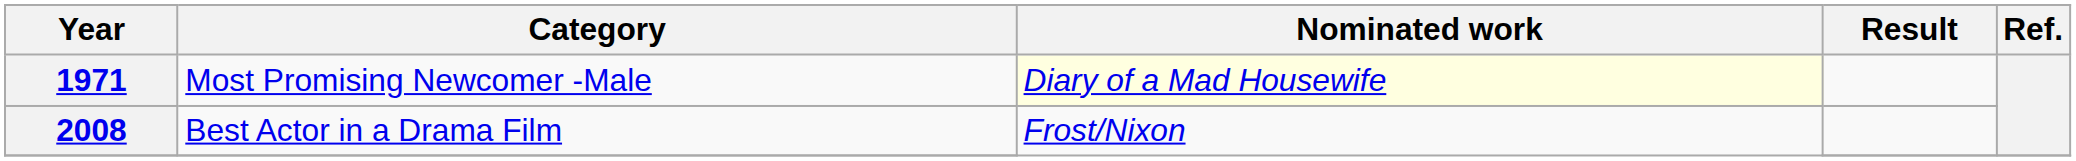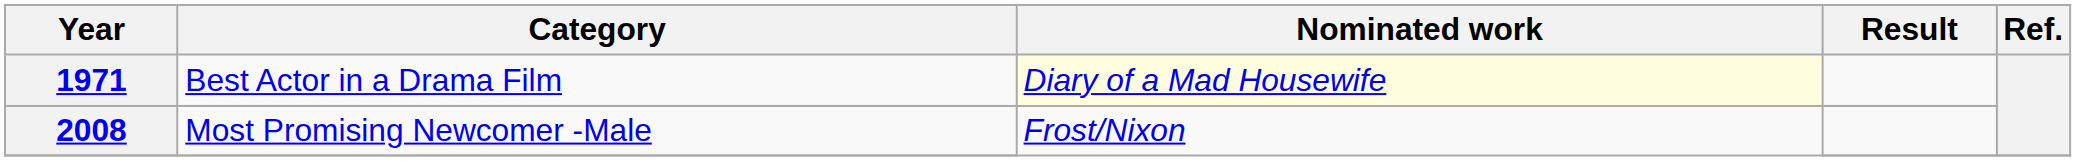(419, 79) Most Promising Newcomer -Male -> (374, 79) Best Actor in a Drama Film
(374, 130) Best Actor in a Drama Film -> (419, 130) Most Promising Newcomer -Male
